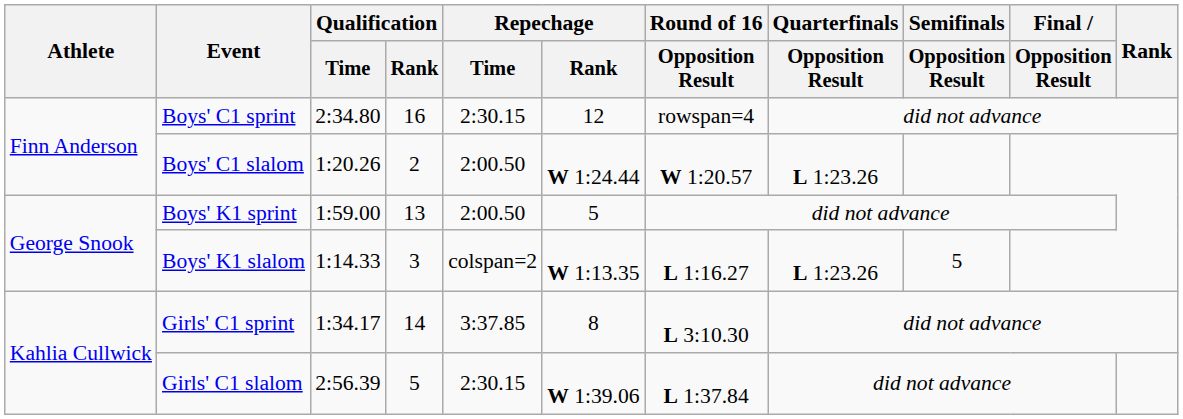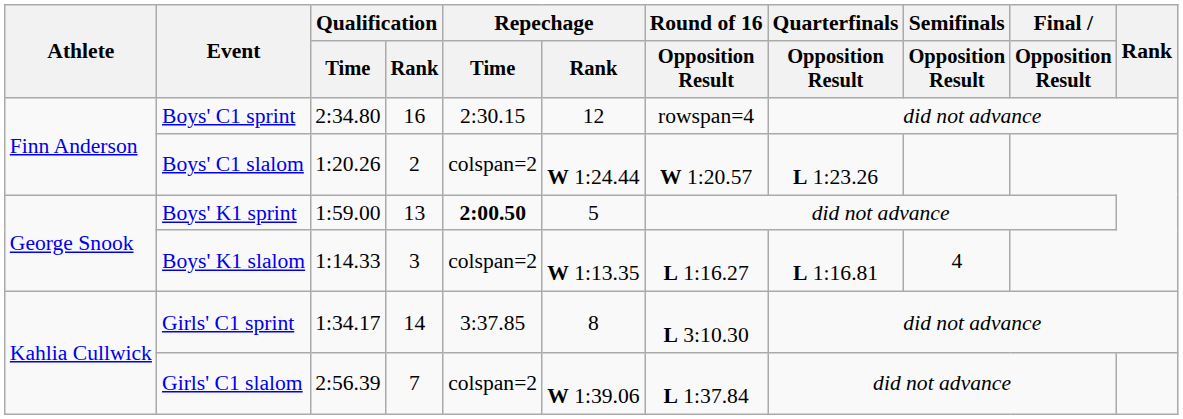(493, 164) 2:00.50 -> (493, 164) colspan=2
(493, 212) normal -> (493, 212) bold
(836, 273) L 1:23.26 -> (836, 273) L 1:16.81
(957, 261) 5 -> (957, 261) 4
(414, 383) 5 -> (414, 383) 7
(493, 383) 2:30.15 -> (493, 383) colspan=2
